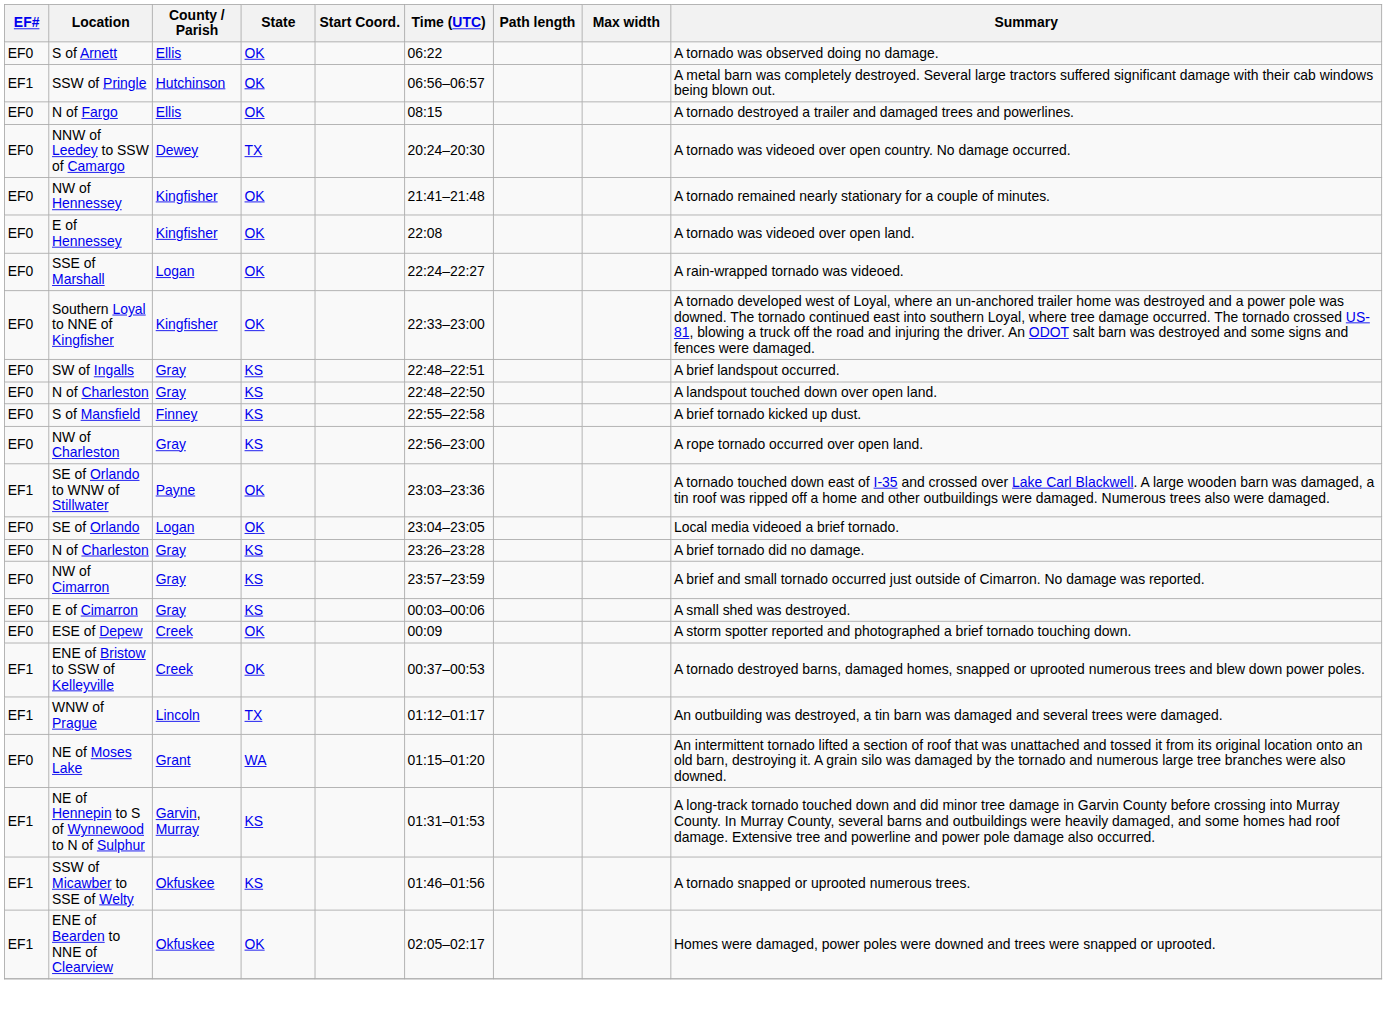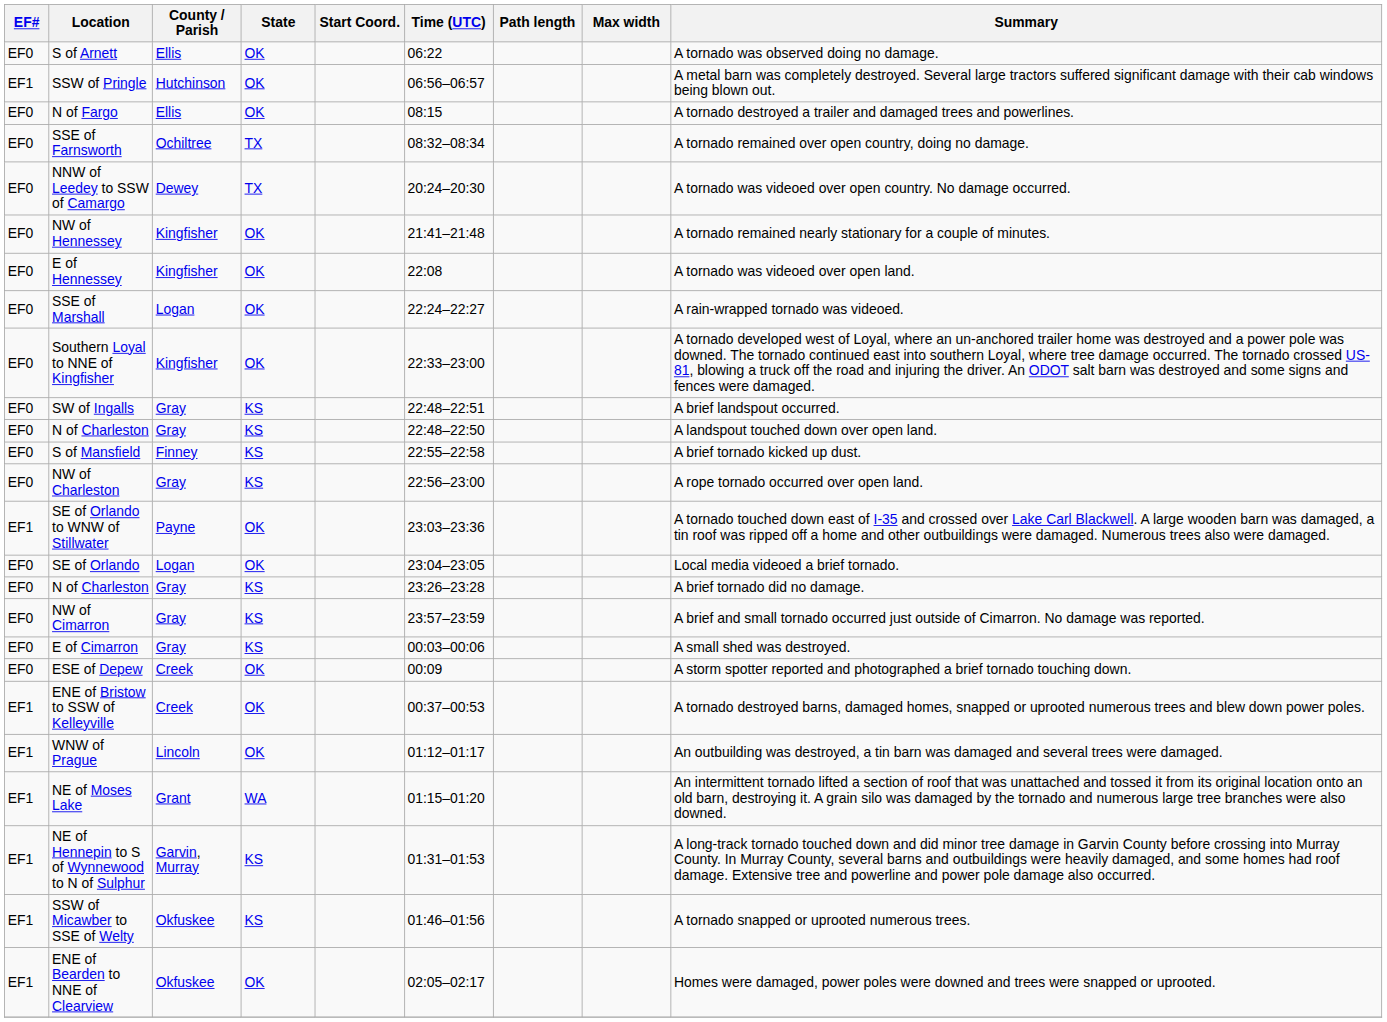+ row: (87, 142)
(253, 715) TX -> (255, 753) OK
(20, 761) EF0 -> (20, 798) EF1
